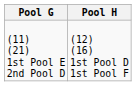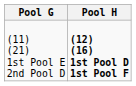(99, 56) normal -> (99, 56) bold
